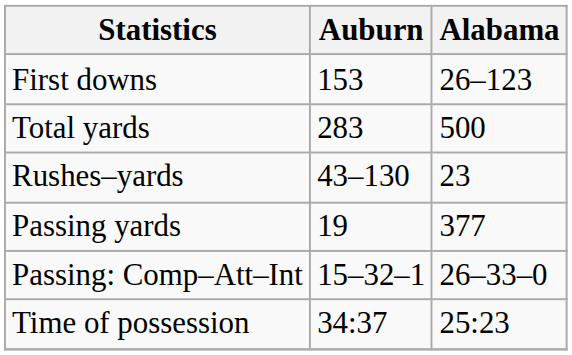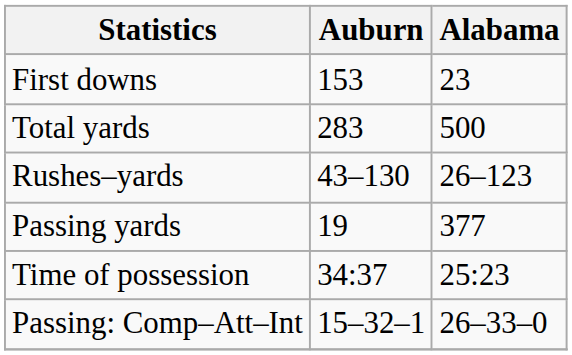(486, 78) 26–123 -> (455, 78) 23
(455, 176) 23 -> (486, 176) 26–123
rows swapped: (157, 274) <-> (131, 323)
